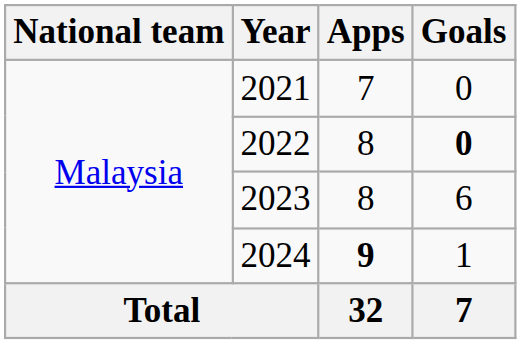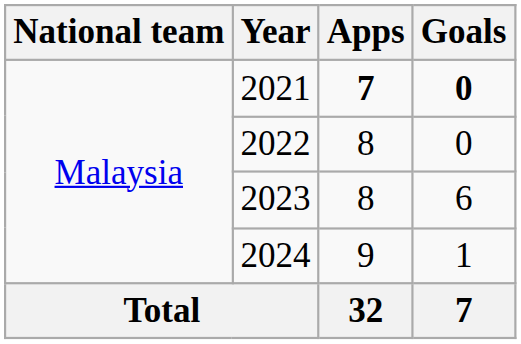(366, 87) normal -> (366, 87) bold
(464, 87) normal -> (464, 87) bold
(464, 143) bold -> (464, 143) normal
(366, 254) bold -> (366, 254) normal
